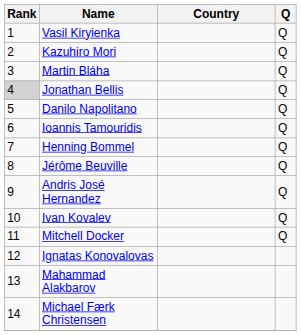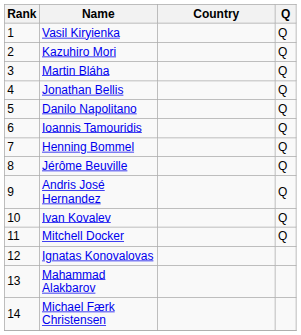(10, 90) lightgrey background -> (10, 90) no background
